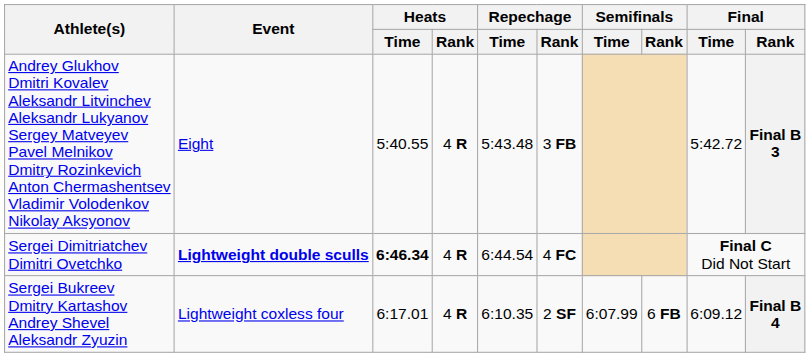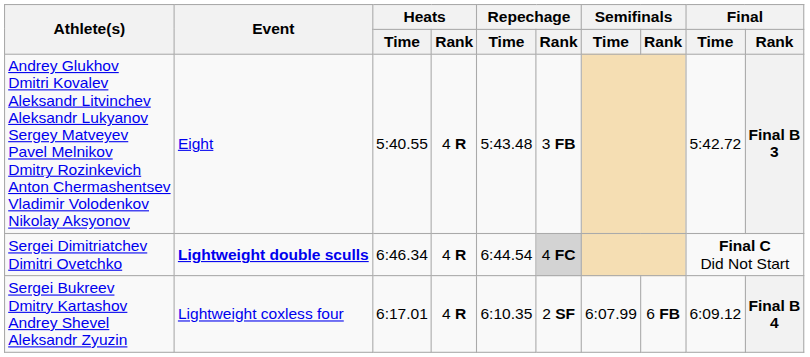(402, 255) bold -> (402, 255) normal
(559, 255) no background -> (559, 255) lightgrey background
